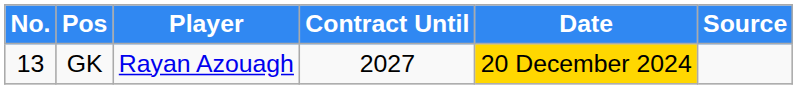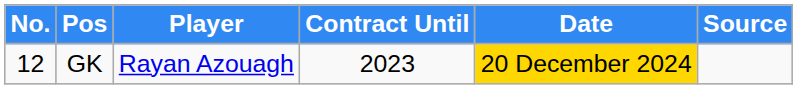(30, 63) 13 -> (30, 63) 12
(387, 63) 2027 -> (387, 63) 2023
